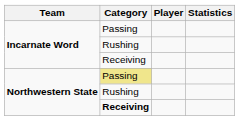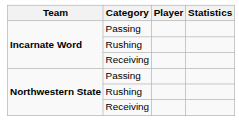(120, 76) khaki background -> (123, 76) no background
(126, 107) bold -> (127, 107) normal
